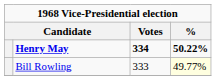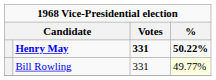(141, 49) 334 -> (141, 49) 331
(141, 66) 333 -> (141, 66) 331
